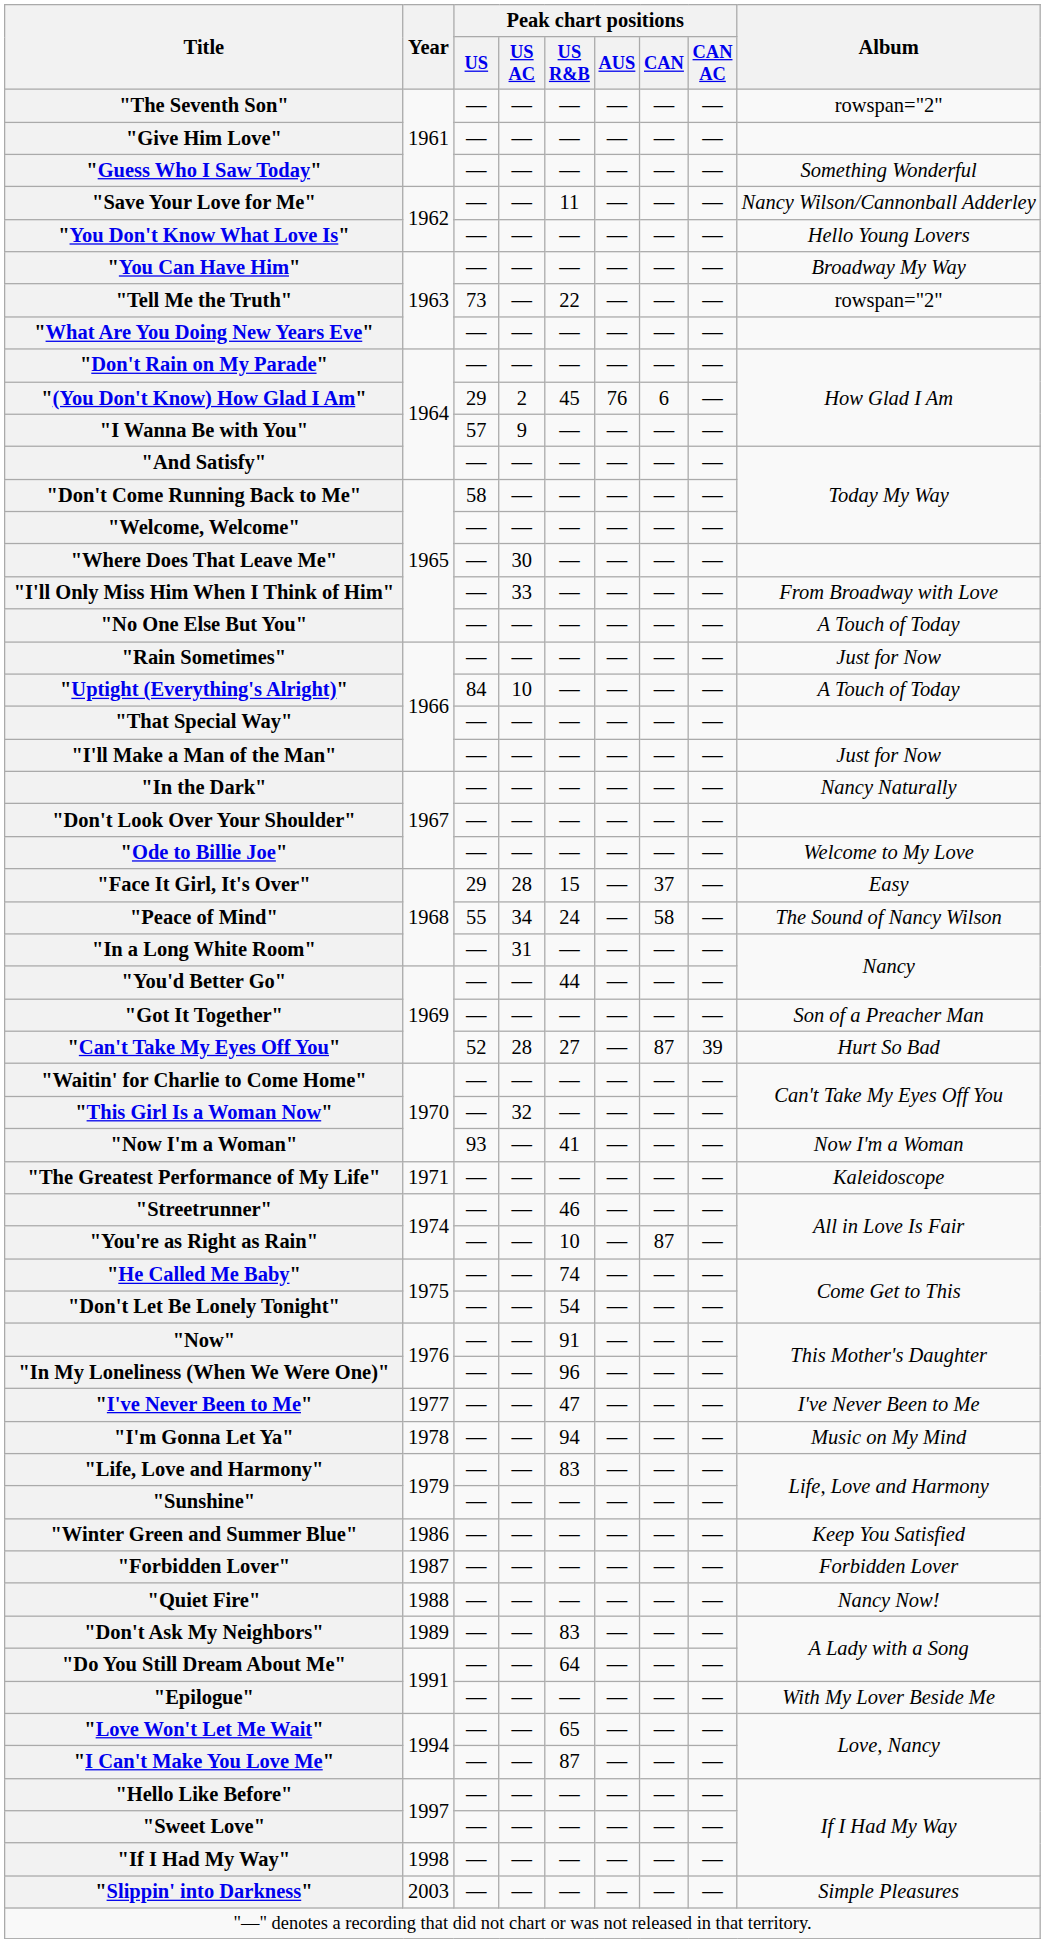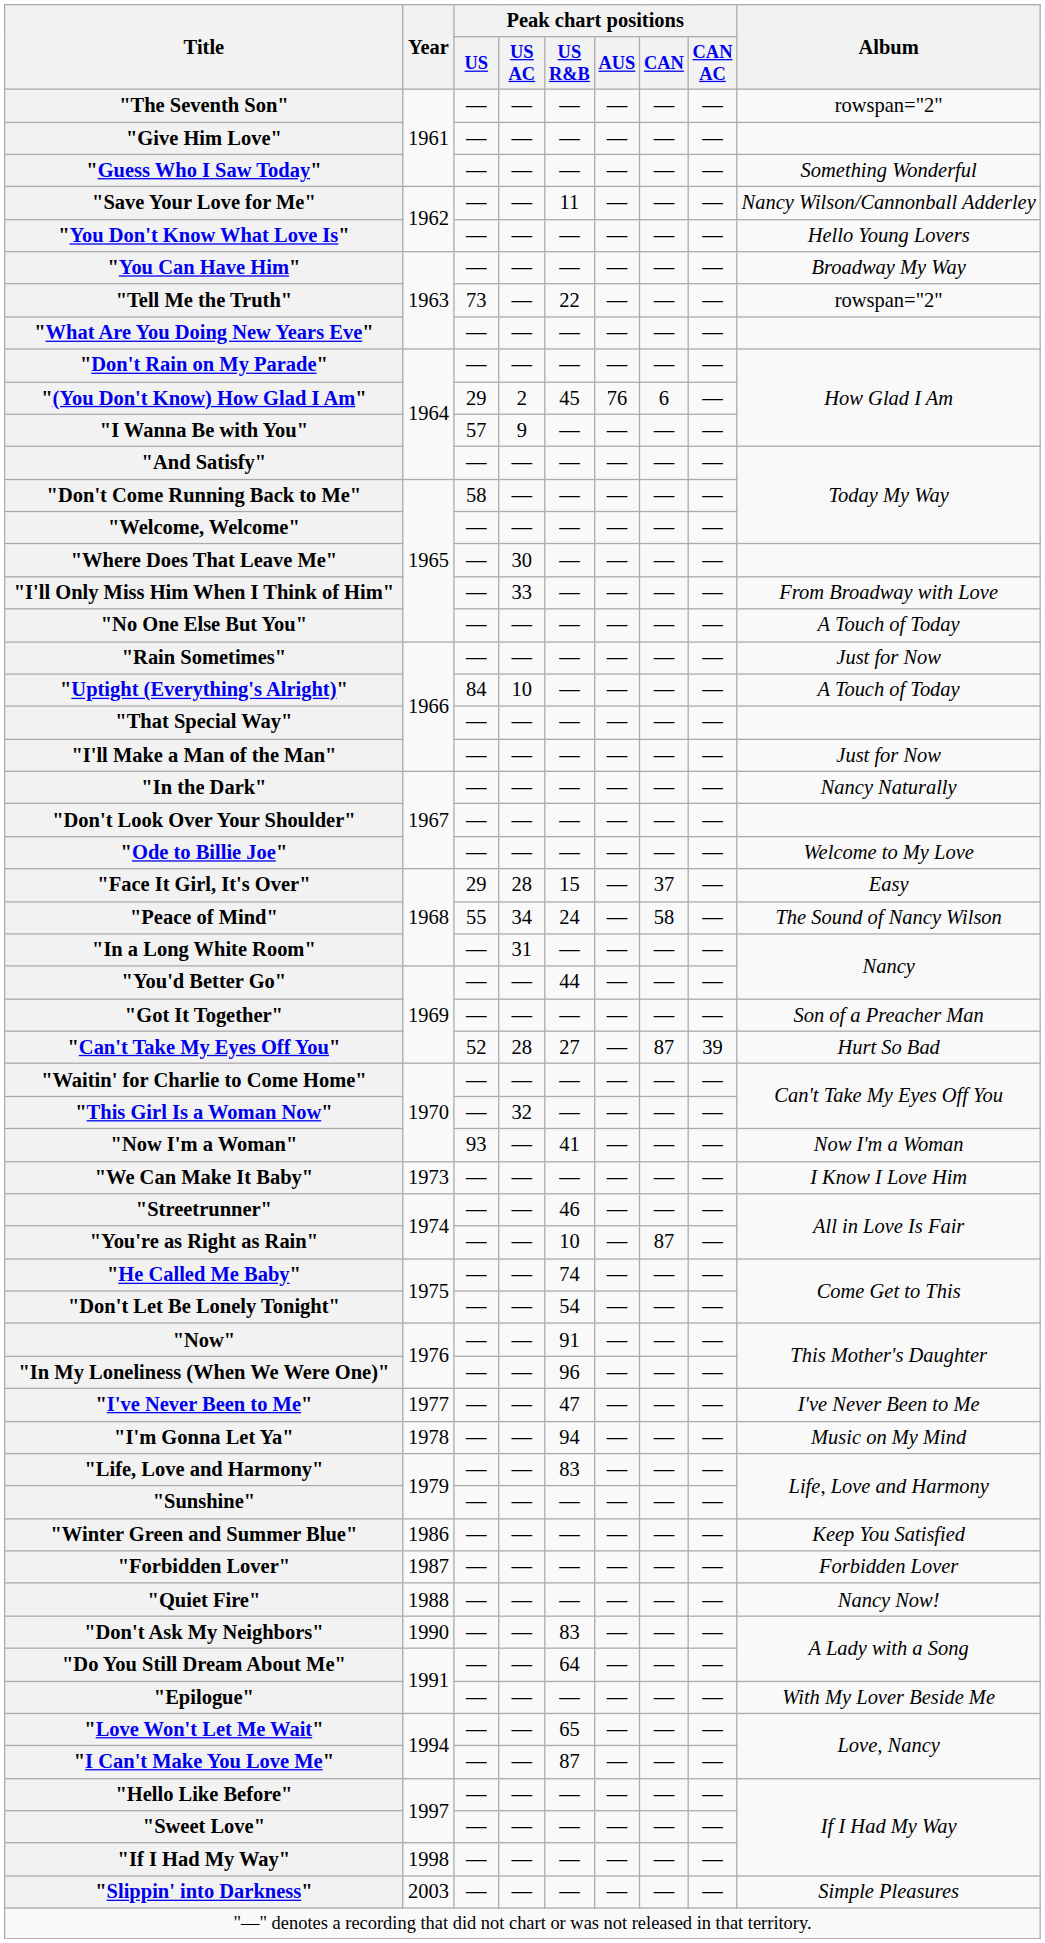- row: (204, 1177)
+ row: (204, 1177)
(428, 1631) 1989 -> (428, 1631) 1990
